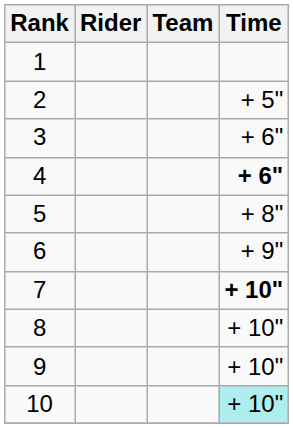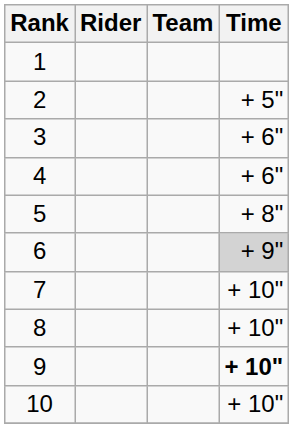(260, 175) bold -> (262, 175) normal
(262, 251) no background -> (262, 251) lightgrey background
(254, 289) bold -> (255, 289) normal
(255, 366) normal -> (254, 366) bold
(255, 404) paleturquoise background -> (255, 404) no background
